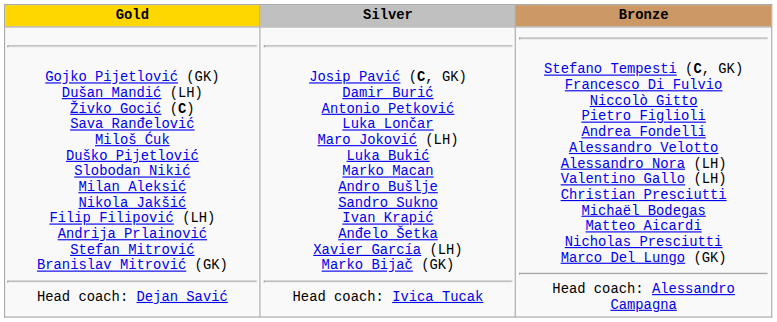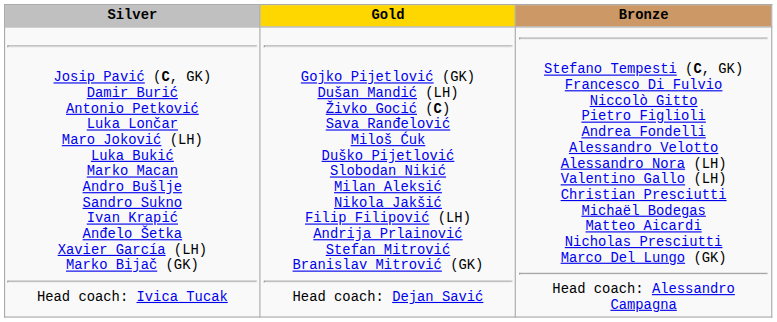columns swapped: (132, 16) <-> (388, 16)
